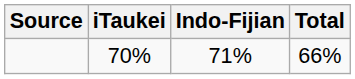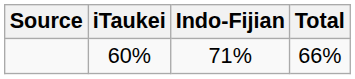(129, 55) 70% -> (129, 55) 60%
